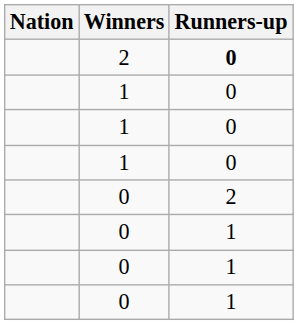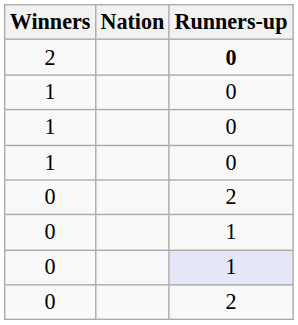columns swapped: (42, 22) <-> (124, 22)
(231, 267) no background -> (231, 267) lavender background
(231, 302) 1 -> (231, 302) 2
